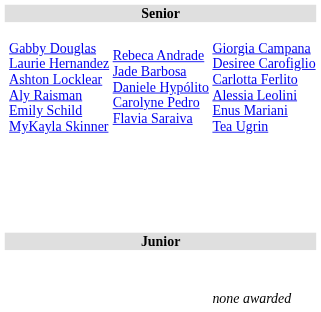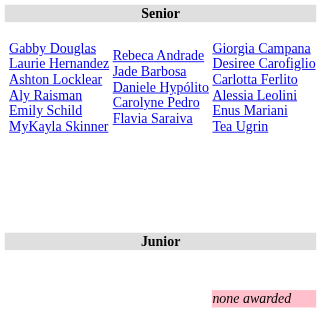(252, 298) no background -> (252, 298) pink background
